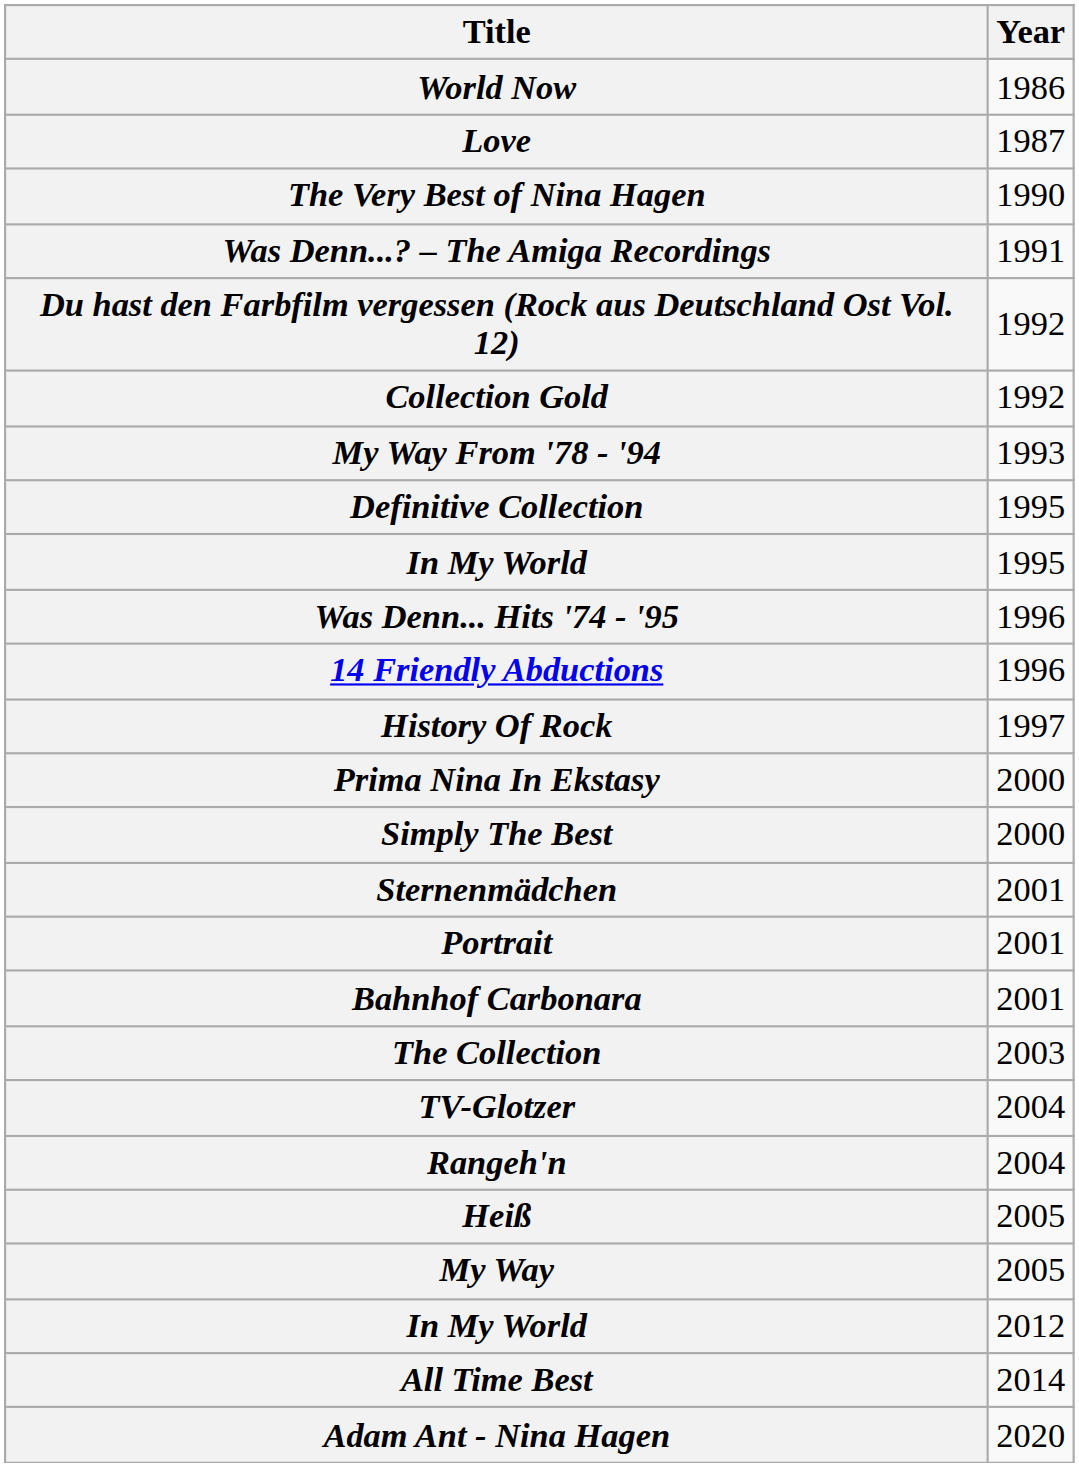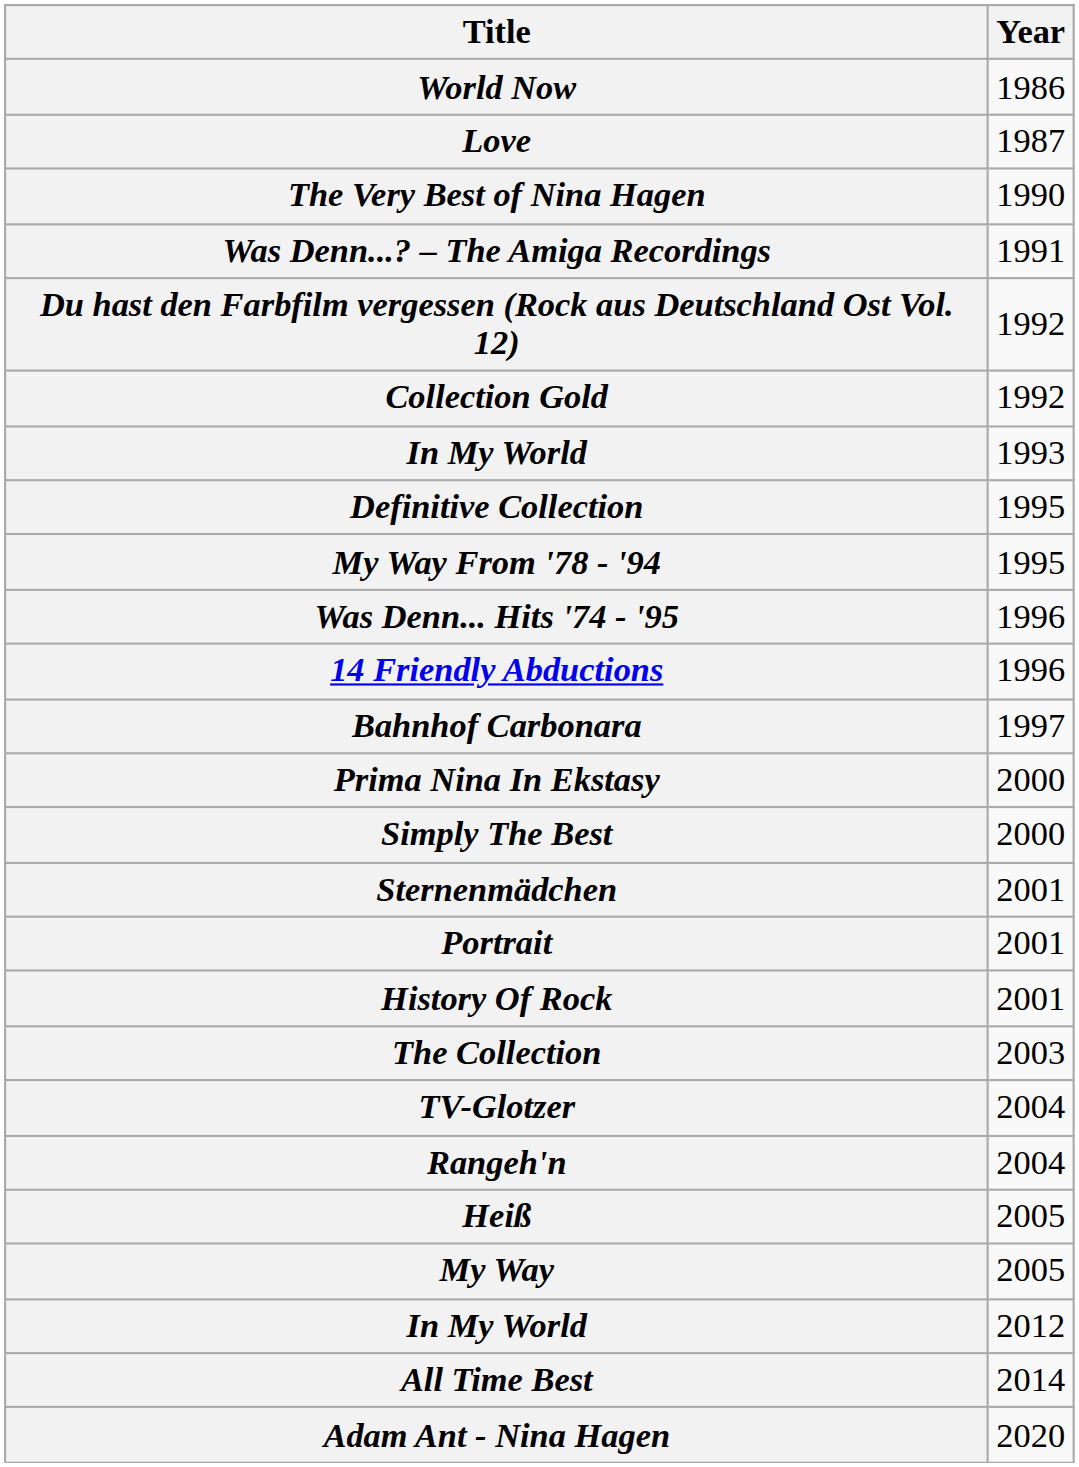(497, 452) My Way From '78 - '94 -> (497, 452) In My World
(497, 561) In My World -> (497, 561) My Way From '78 - '94
(497, 725) History Of Rock -> (497, 725) Bahnhof Carbonara
(497, 997) Bahnhof Carbonara -> (497, 997) History Of Rock
